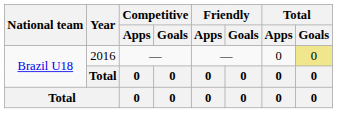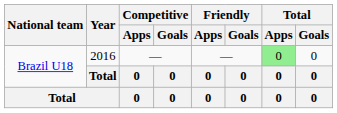(279, 56) no background -> (279, 56) lightgreen background
(314, 56) khaki background -> (314, 56) no background
